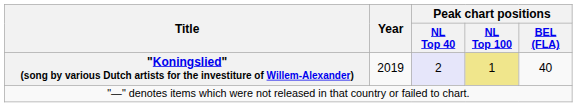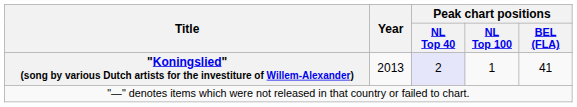(391, 68) 2019 -> (391, 68) 2013
(492, 68) khaki background -> (492, 68) no background
(546, 68) 40 -> (546, 68) 41
